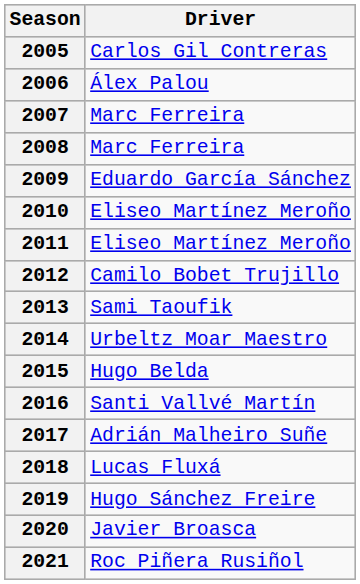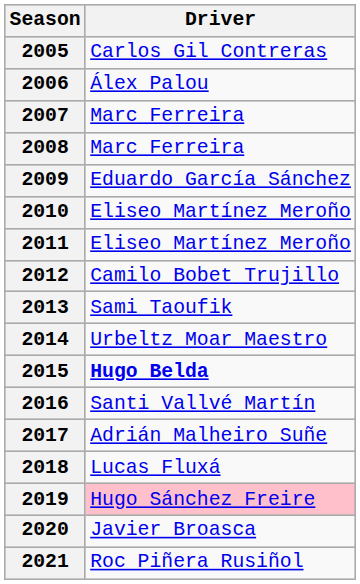(149, 372) normal -> (149, 372) bold
(203, 500) no background -> (203, 500) pink background
